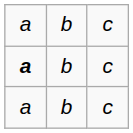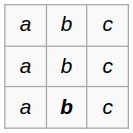(25, 66) bold -> (25, 66) normal
(67, 107) normal -> (67, 107) bold
